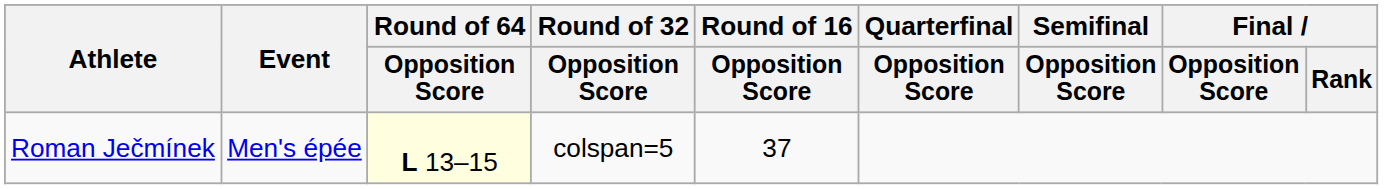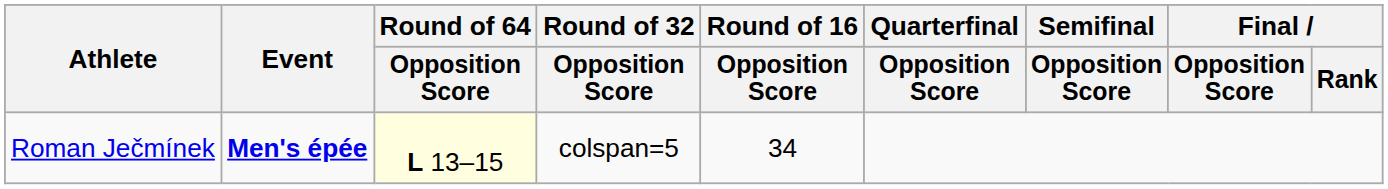(294, 148) normal -> (297, 148) bold
(777, 148) 37 -> (782, 148) 34
